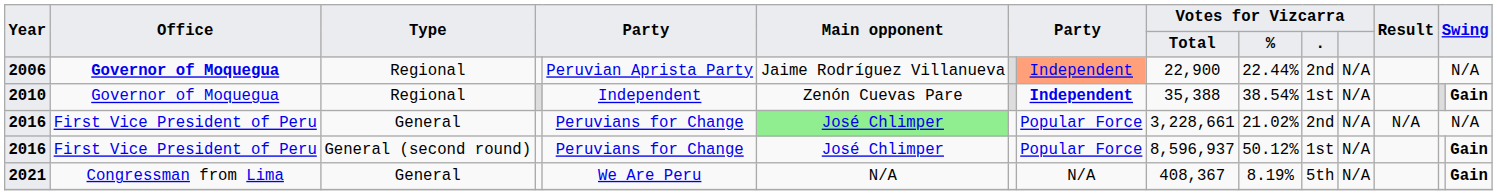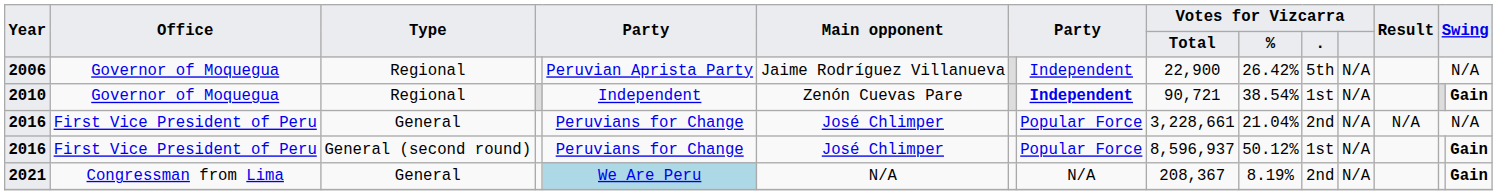(185, 70) bold -> (185, 70) normal
(1081, 70) lightsalmon background -> (1081, 70) no background
(1270, 70) 22.44% -> (1270, 70) 26.42%
(1320, 70) 2nd -> (1320, 70) 5th
(1192, 97) 35,388 -> (1192, 97) 90,721
(883, 123) lightgreen background -> (883, 123) no background
(1270, 123) 21.02% -> (1270, 123) 21.04%
(650, 176) no background -> (650, 176) lightblue background
(1192, 176) 408,367 -> (1192, 176) 208,367
(1320, 176) 5th -> (1320, 176) 2nd
